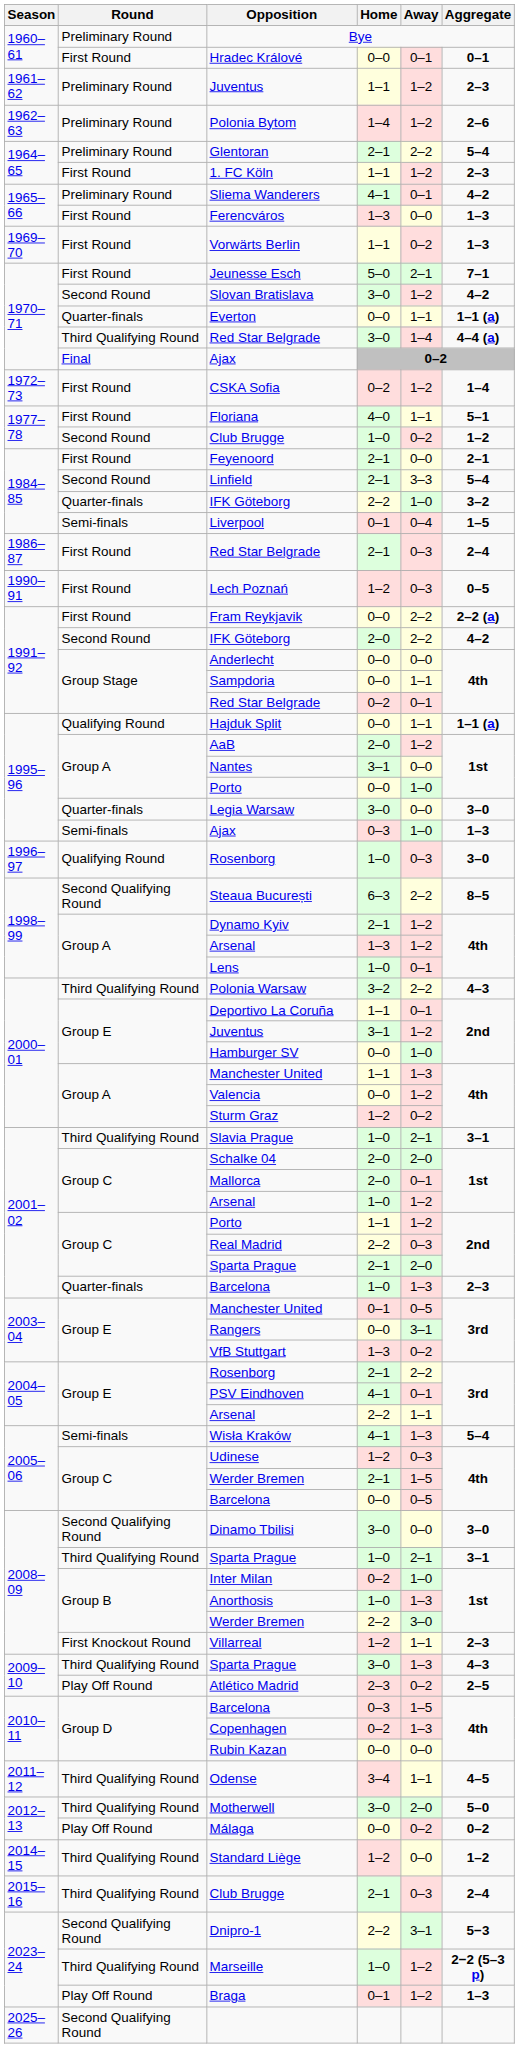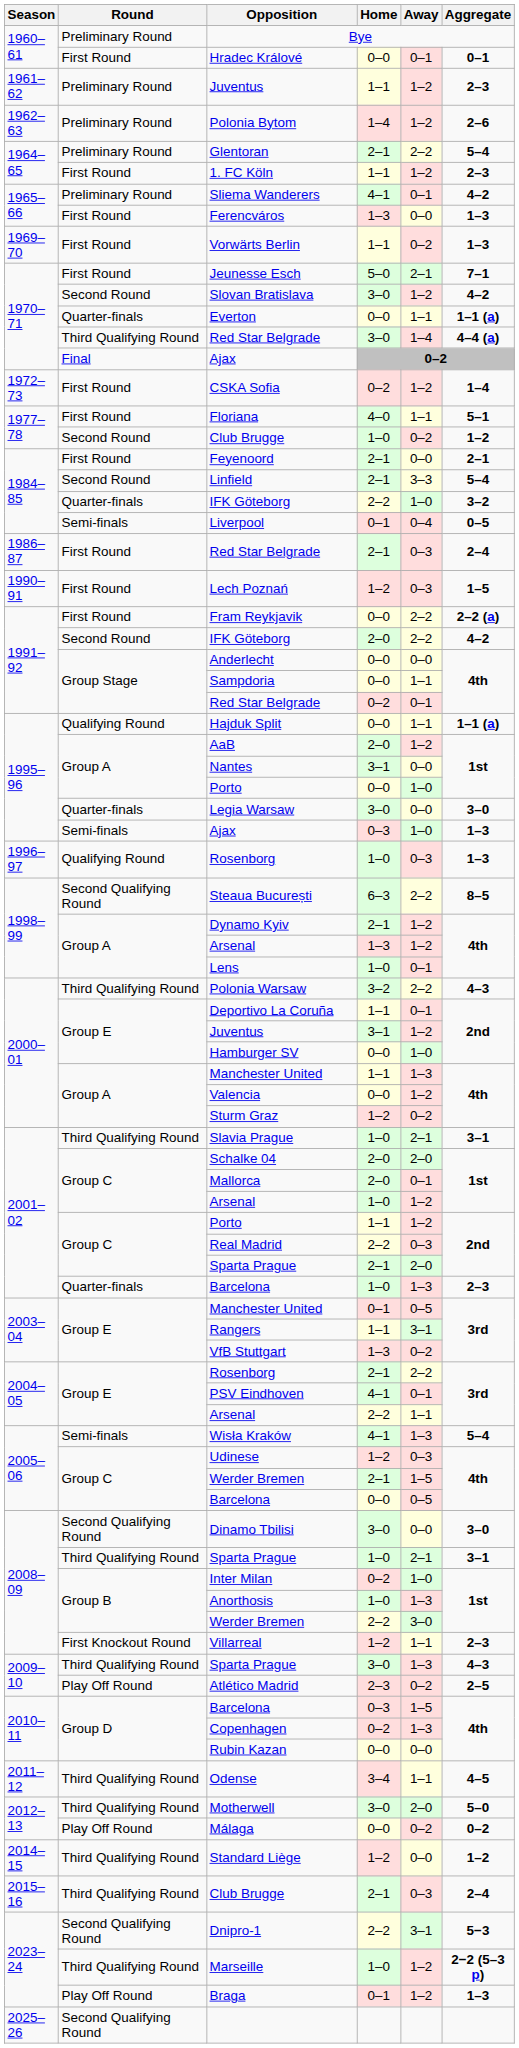(478, 523) 1–5 -> (478, 523) 0–5
(478, 588) 0–5 -> (478, 588) 1–5
(478, 859) 3–0 -> (478, 859) 1–3
(379, 1329) 0–0 -> (379, 1329) 1–1
